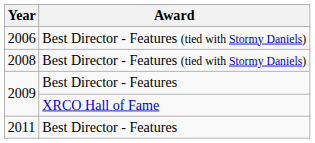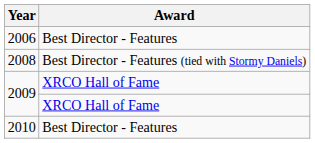(174, 37) Best Director - Features (tied with Stormy Daniels) -> (110, 37) Best Director - Features
(110, 82) Best Director - Features -> (101, 82) XRCO Hall of Fame
(22, 127) 2011 -> (22, 127) 2010
